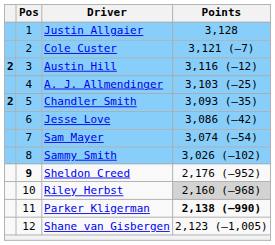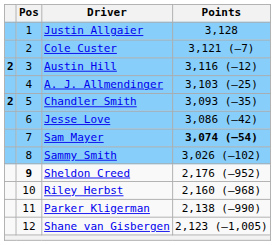(221, 138) normal -> (221, 138) bold
(221, 191) lightgrey background -> (221, 191) no background
(221, 209) bold -> (221, 209) normal
